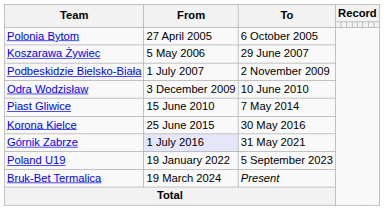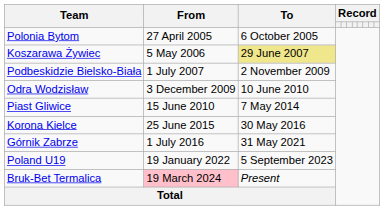(275, 54) no background -> (275, 54) khaki background
(175, 142) lavender background -> (175, 142) no background
(184, 178) no background -> (184, 178) pink background
